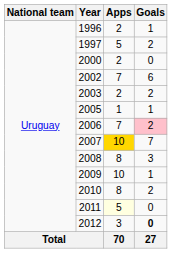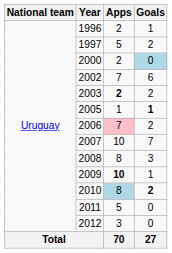(151, 61) no background -> (151, 61) lightblue background
(119, 93) normal -> (119, 93) bold
(151, 110) normal -> (151, 110) bold
(119, 126) no background -> (119, 126) pink background
(151, 126) pink background -> (151, 126) no background
(119, 142) gold background -> (119, 142) no background
(119, 175) normal -> (119, 175) bold
(119, 191) no background -> (119, 191) lightblue background
(151, 191) normal -> (151, 191) bold
(119, 207) lightyellow background -> (119, 207) no background
(151, 223) bold -> (151, 223) normal
